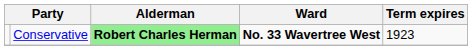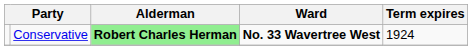(400, 34) 1923 -> (400, 34) 1924
